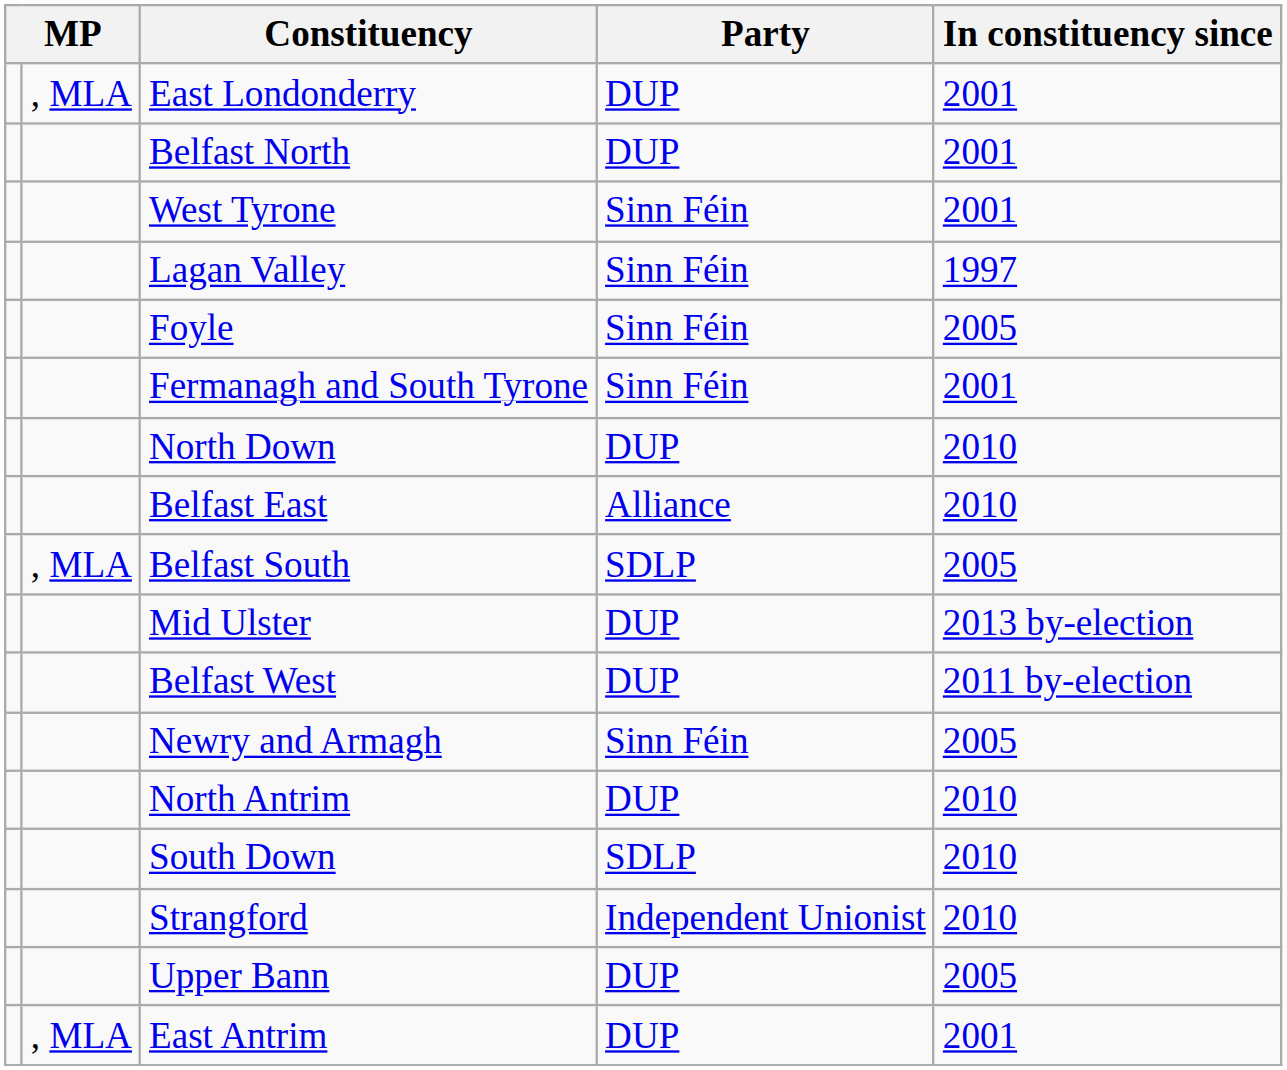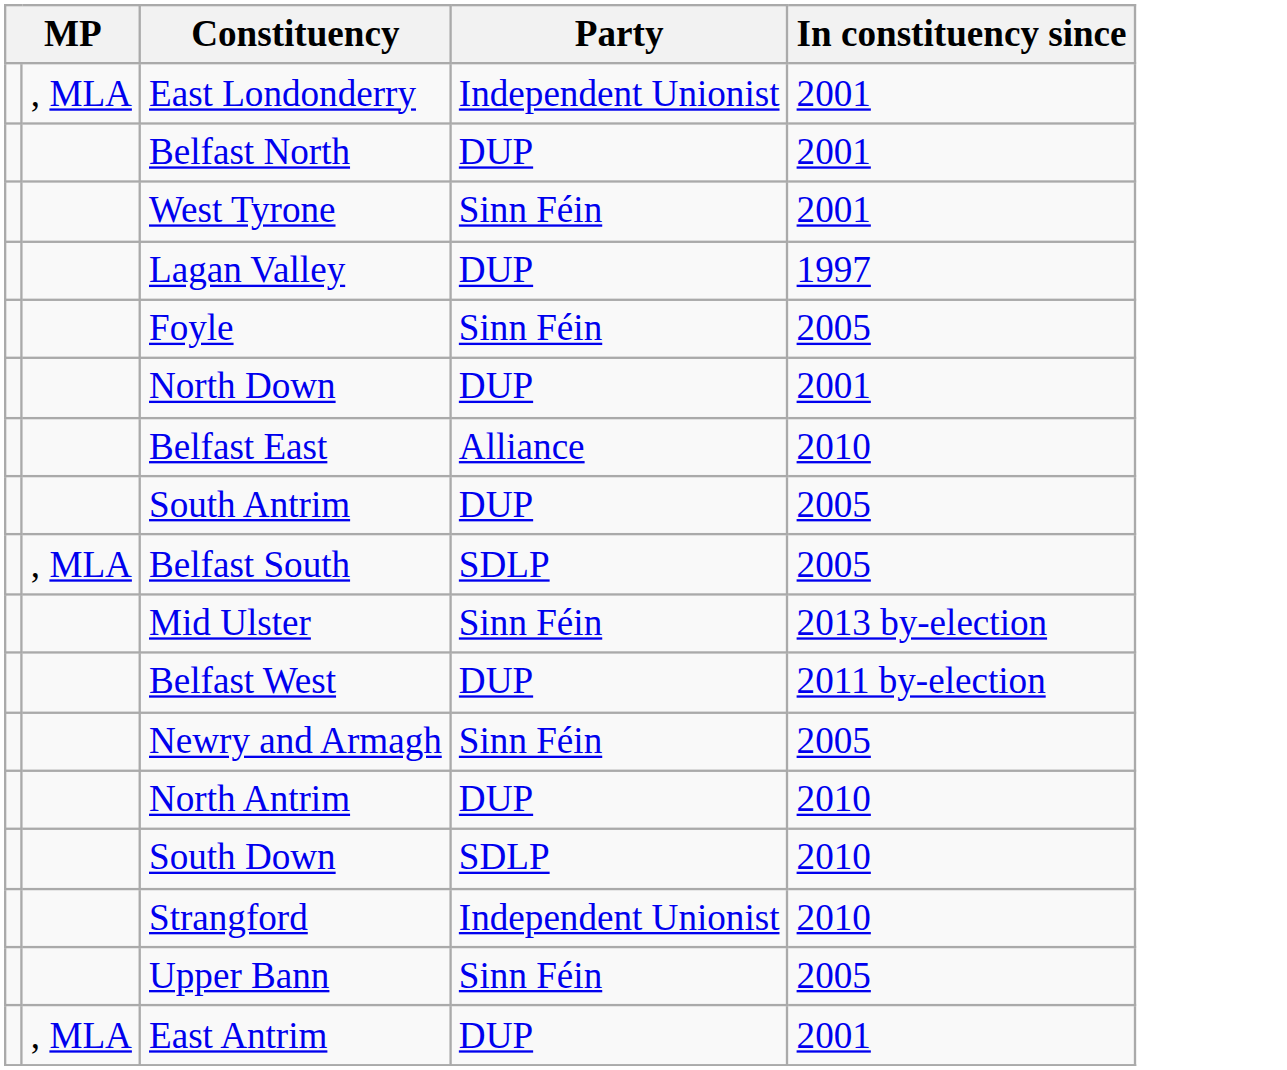(642, 92) DUP -> (619, 92) Independent Unionist
(677, 269) Sinn Féin -> (496, 269) DUP
- row: (368, 387)
(980, 446) 2010 -> (834, 387) 2001
+ row: (250, 504)
(642, 622) DUP -> (531, 622) Sinn Féin
(642, 975) DUP -> (531, 975) Sinn Féin
